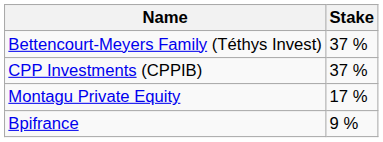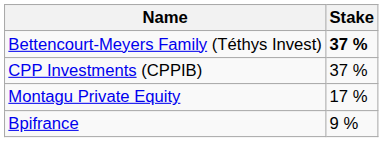(348, 44) normal -> (348, 44) bold
